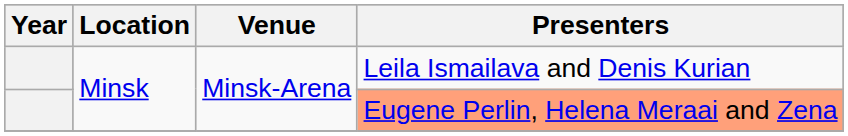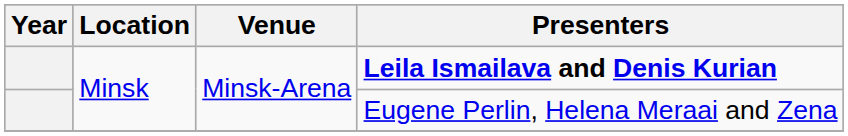(557, 67) normal -> (570, 67) bold
(601, 109) lightsalmon background -> (601, 109) no background
